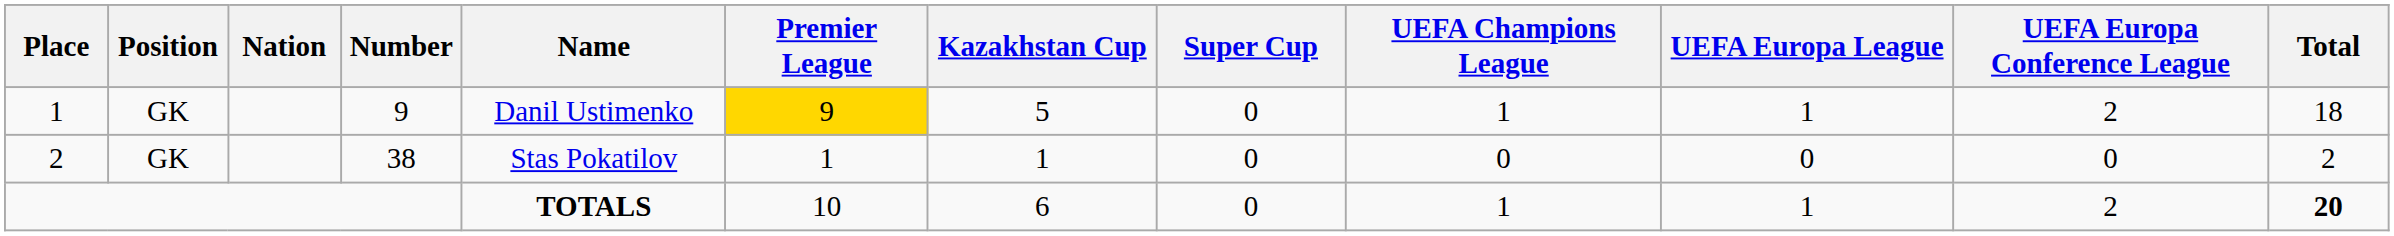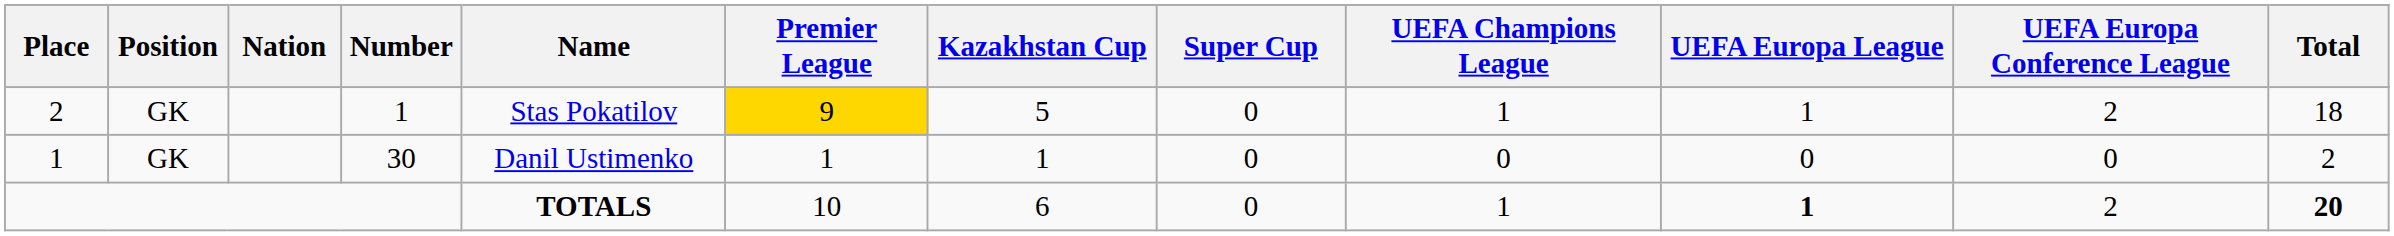(56, 110) 1 -> (56, 110) 2
(401, 110) 9 -> (401, 110) 1
(594, 110) Danil Ustimenko -> (594, 110) Stas Pokatilov
(56, 158) 2 -> (56, 158) 1
(401, 158) 38 -> (401, 158) 30
(594, 158) Stas Pokatilov -> (594, 158) Danil Ustimenko
(1807, 206) normal -> (1807, 206) bold
